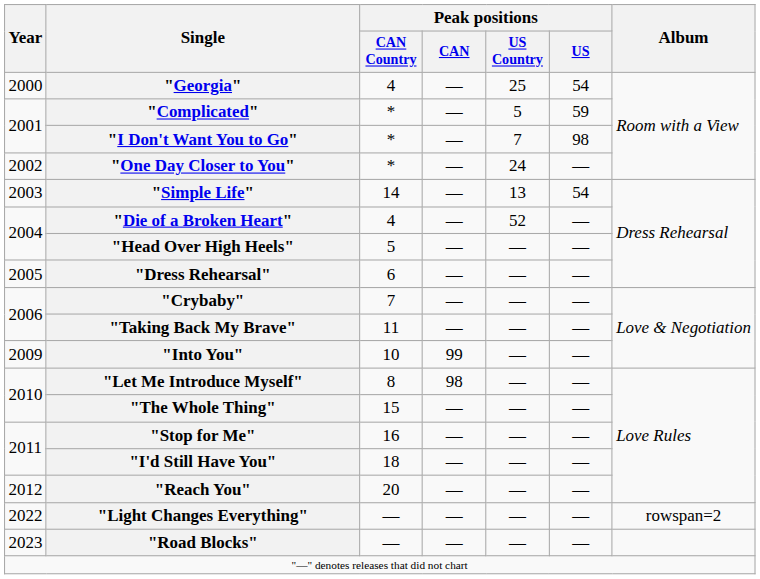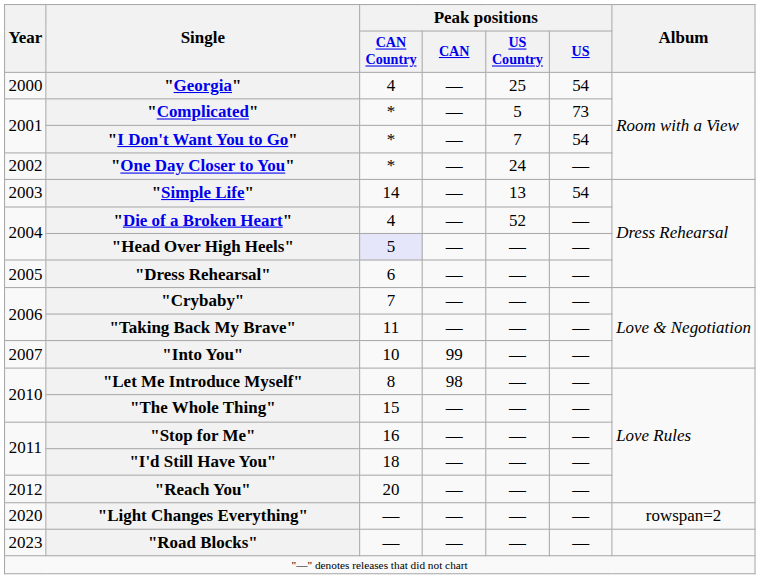(581, 112) 59 -> (581, 112) 73
(581, 139) 98 -> (581, 139) 54
(391, 246) no background -> (391, 246) lavender background
(25, 354) 2009 -> (25, 354) 2007
(25, 515) 2022 -> (25, 515) 2020
